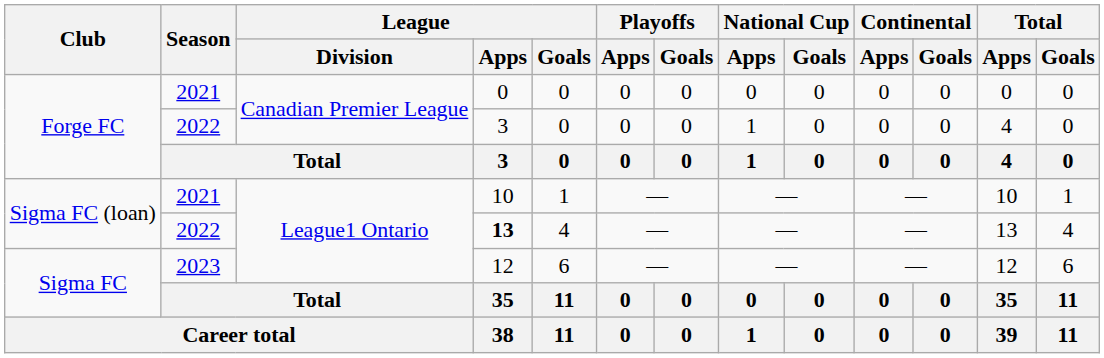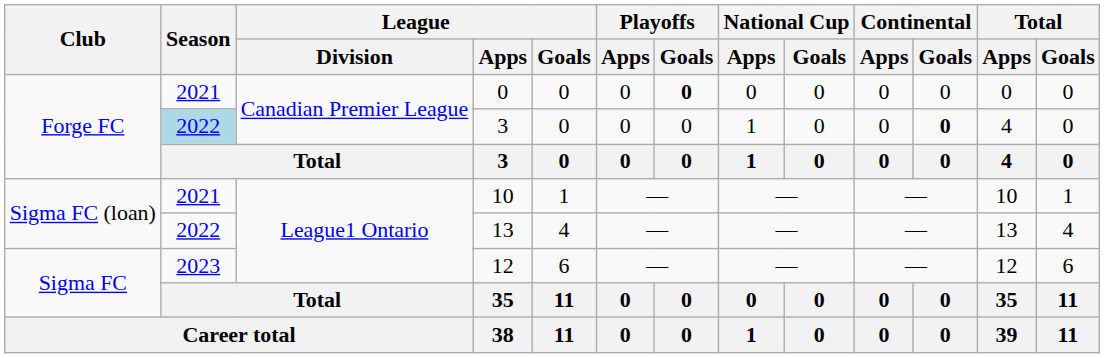(687, 91) normal -> (687, 91) bold
(198, 126) no background -> (198, 126) lightblue background
(945, 126) normal -> (945, 126) bold
(503, 230) bold -> (503, 230) normal
